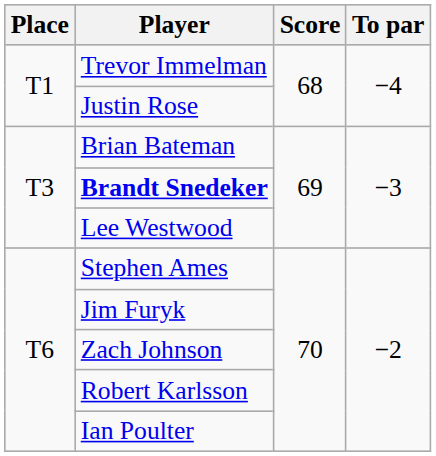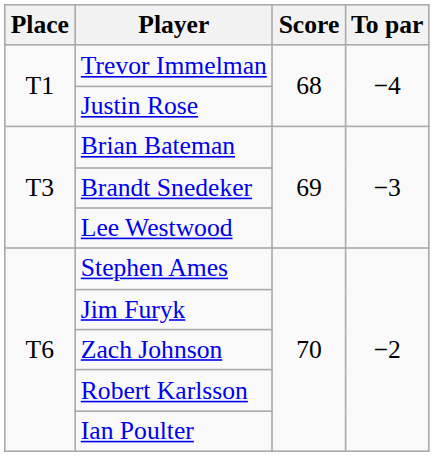(174, 187) bold -> (166, 187) normal
